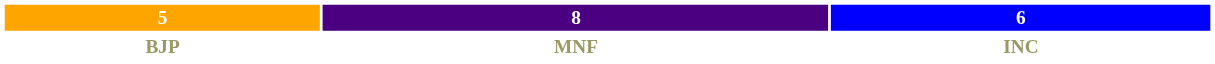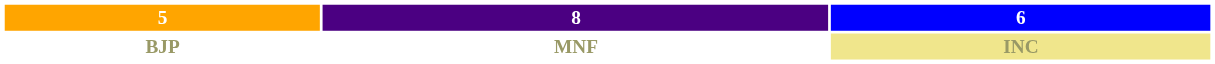(1021, 46) no background -> (1021, 46) khaki background
